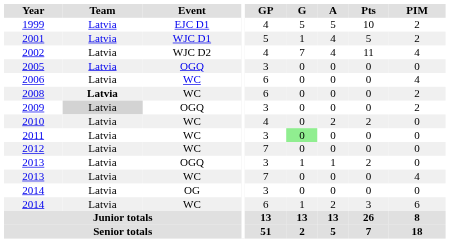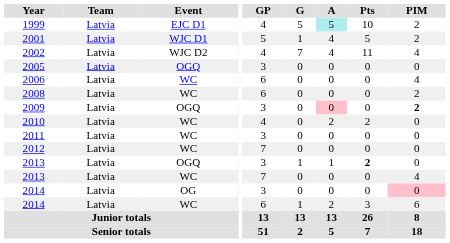(333, 24) no background -> (331, 24) paleturquoise background
(102, 93) bold -> (101, 93) normal
(102, 107) lightgrey background -> (101, 107) no background
(333, 107) no background -> (331, 107) pink background
(417, 107) normal -> (417, 107) bold
(302, 135) lightgreen background -> (300, 135) no background
(369, 162) normal -> (367, 162) bold
(417, 190) no background -> (417, 190) pink background
